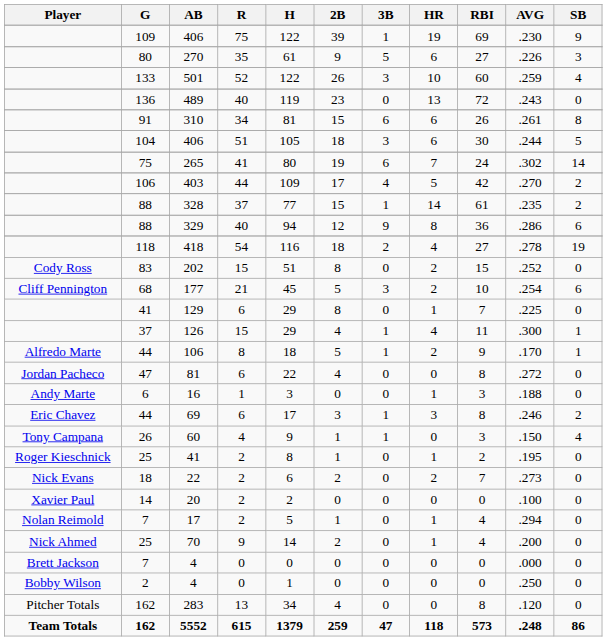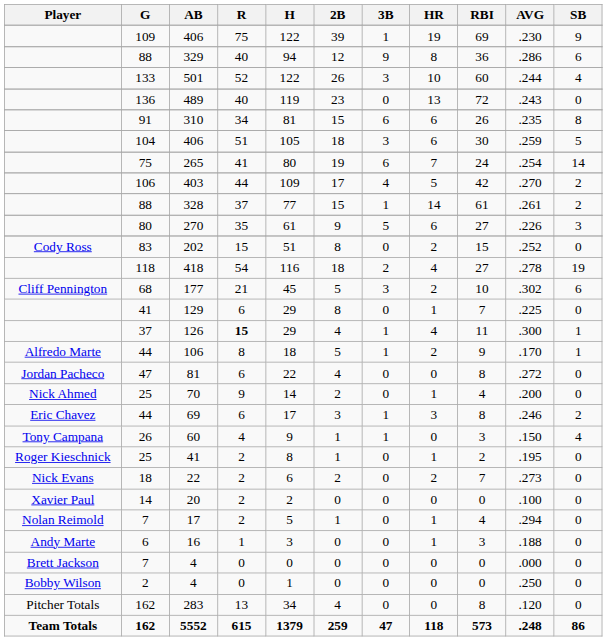rows swapped: (145, 57) <-> (145, 225)
(530, 78) .259 -> (530, 78) .244
(530, 120) .261 -> (530, 120) .235
(530, 141) .244 -> (530, 141) .259
(530, 162) .302 -> (530, 162) .254
(530, 204) .235 -> (530, 204) .261
rows swapped: (145, 246) <-> (145, 267)
(530, 288) .254 -> (530, 288) .302
(241, 330) normal -> (241, 330) bold
rows swapped: (145, 541) <-> (145, 394)
